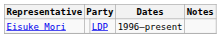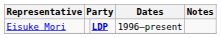(100, 26) normal -> (100, 26) bold
